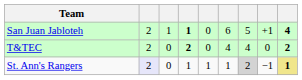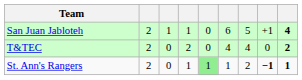(188, 31) bold -> (188, 31) normal
(188, 48) bold -> (188, 48) normal
(149, 66) lavender background -> (149, 66) no background
(208, 66) no background -> (208, 66) lightgreen background
(248, 66) lightgrey background -> (248, 66) no background
(268, 66) normal -> (268, 66) bold
(287, 66) khaki background -> (287, 66) no background
